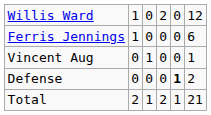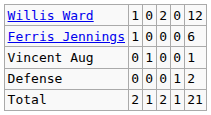(177, 79) bold -> (177, 79) normal
